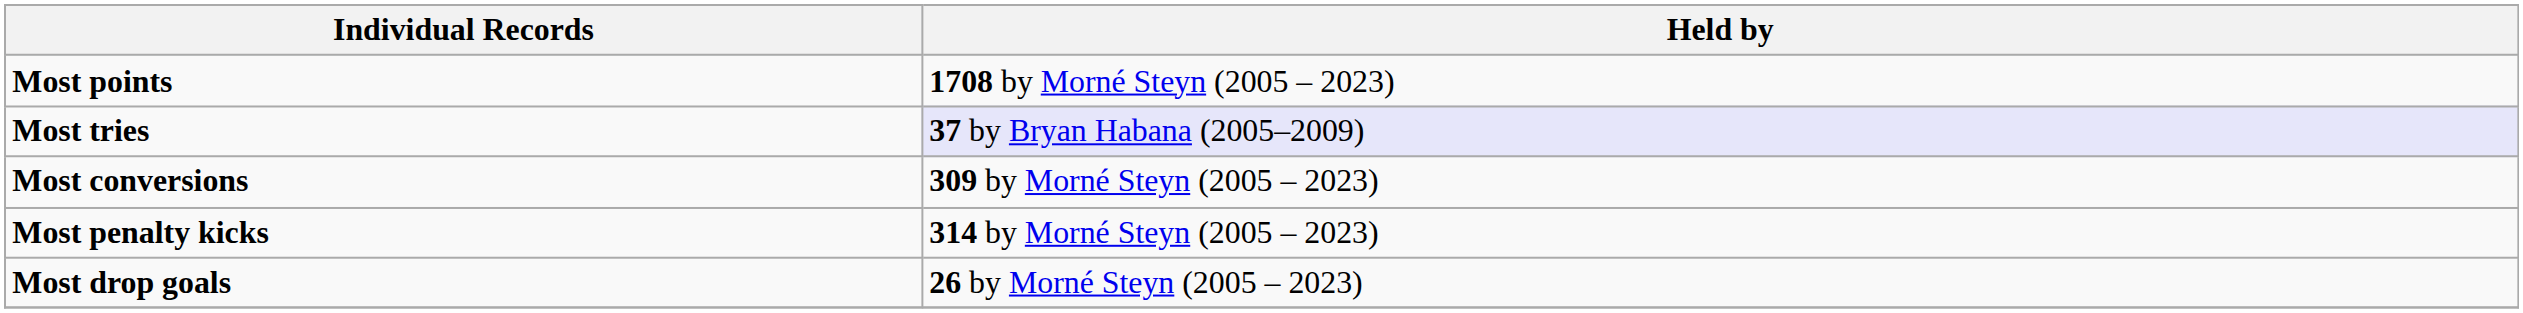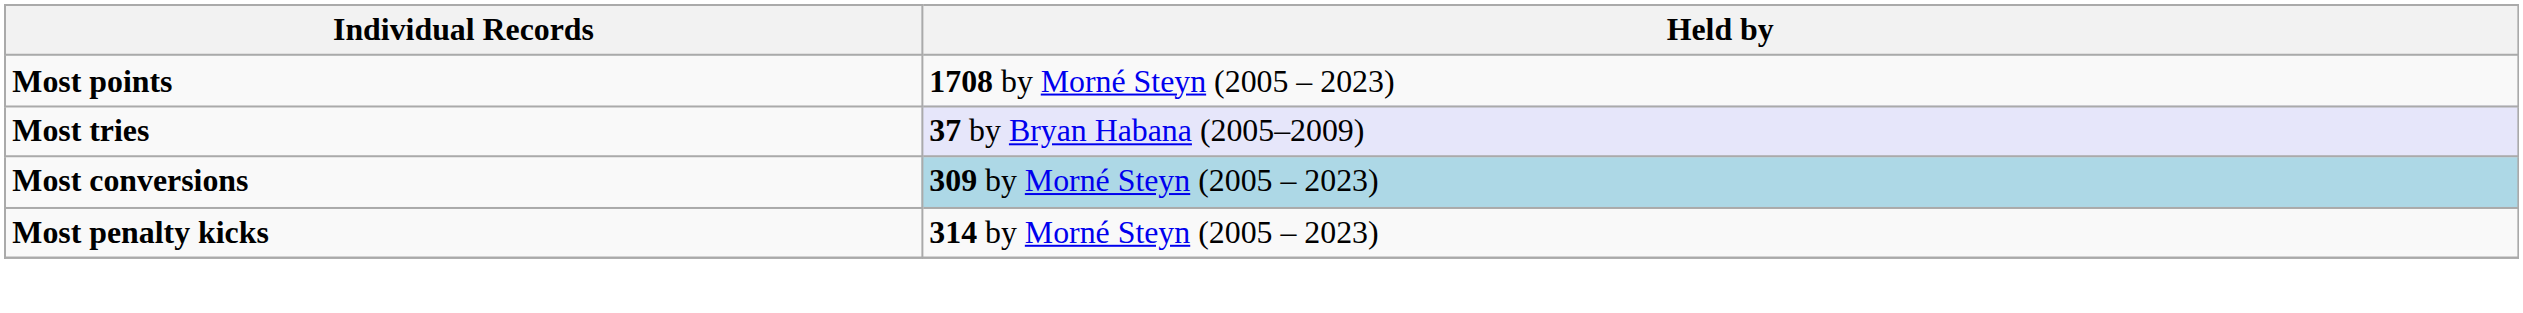(1154, 181) no background -> (1154, 181) lightblue background
- row: (122, 282)
